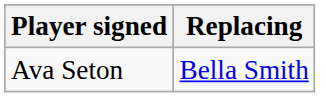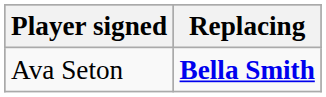(244, 69) normal -> (247, 69) bold
